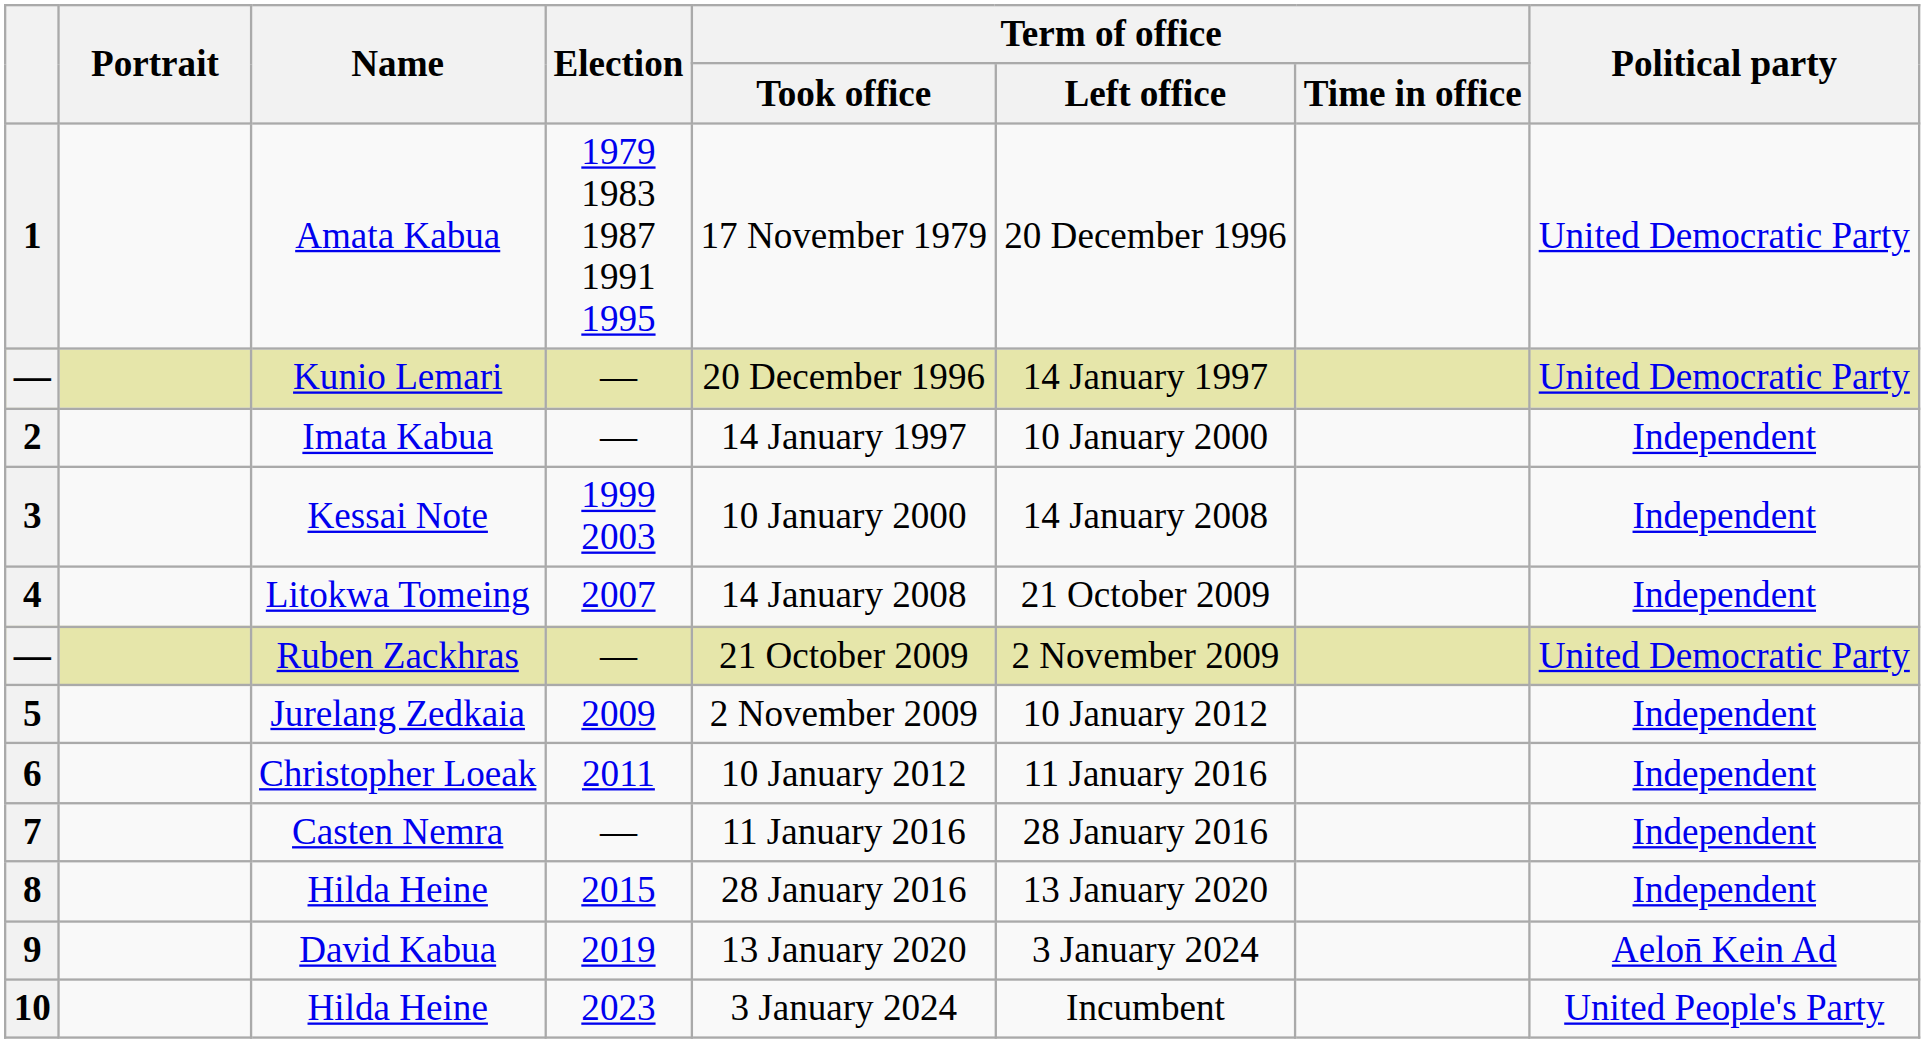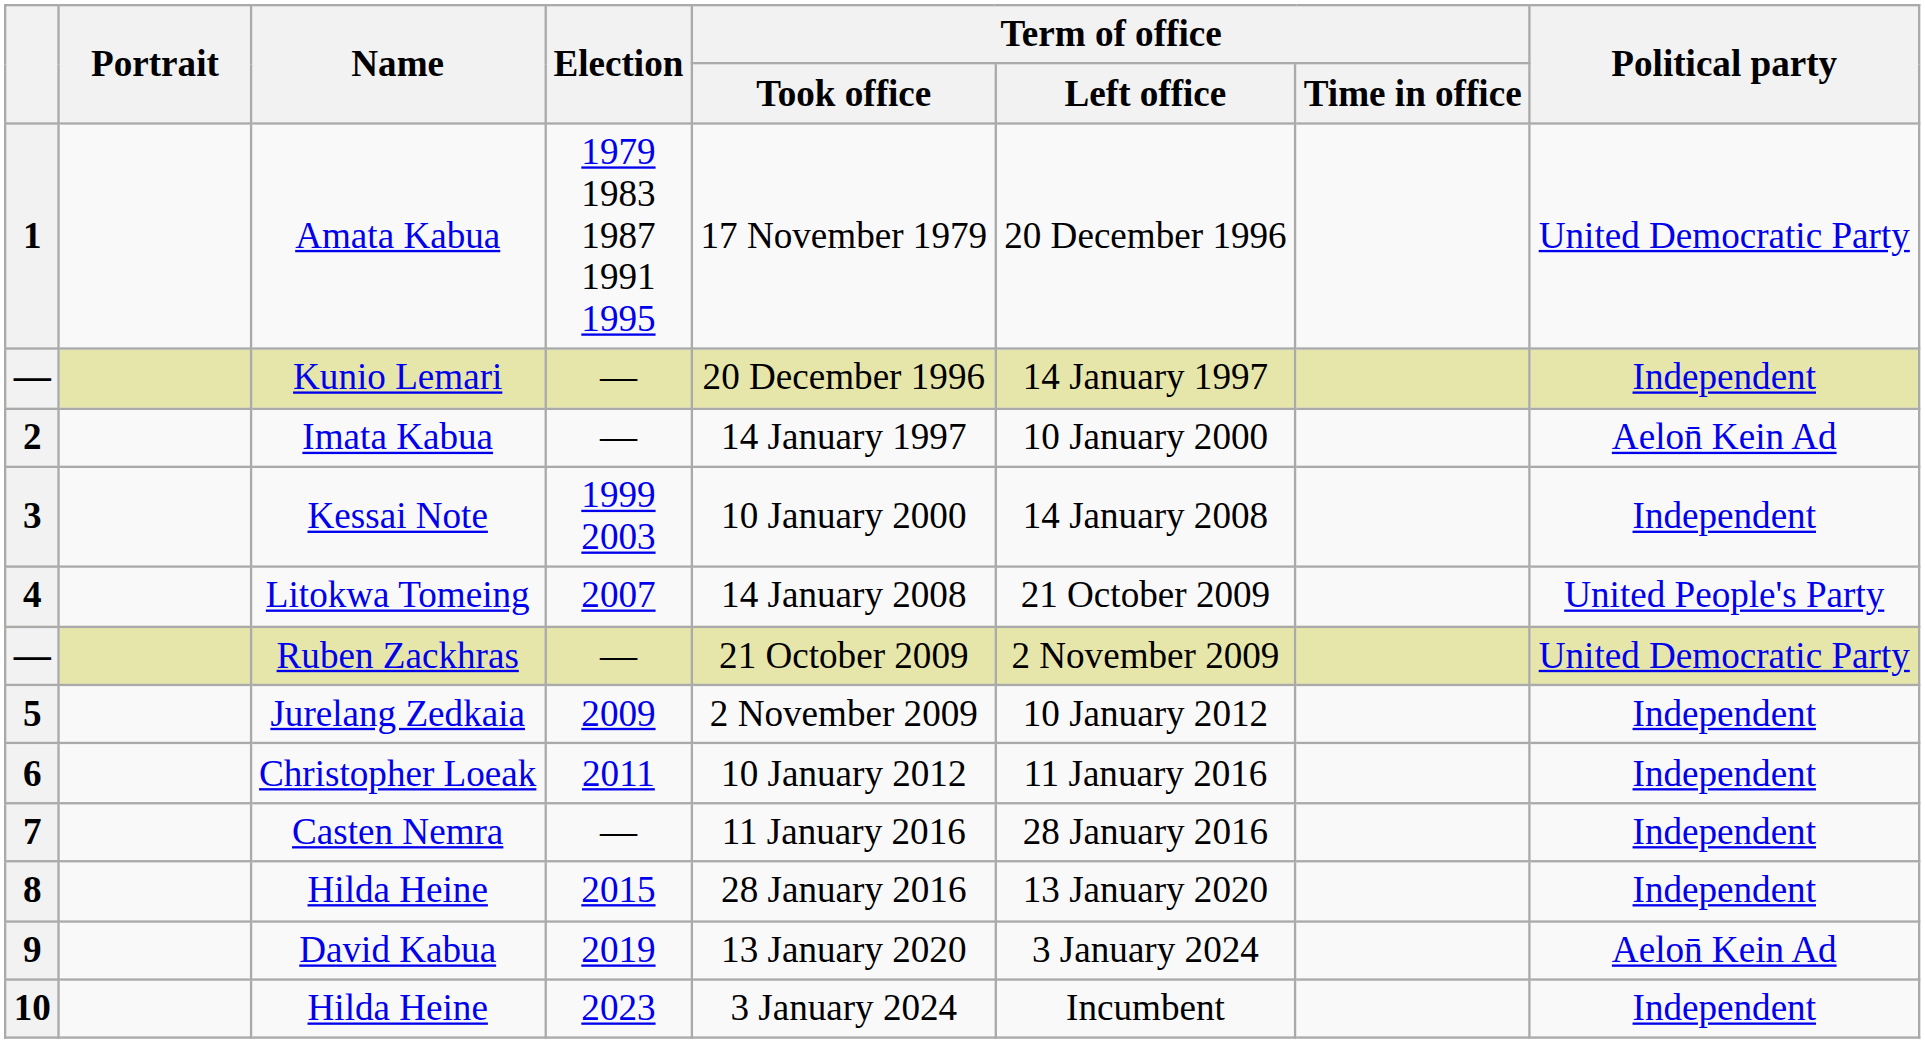(1724, 377) United Democratic Party -> (1724, 377) Independent
(1724, 436) Independent -> (1724, 436) Aelon̄ Kein Ad
(1724, 595) Independent -> (1724, 595) United People's Party
(1724, 1008) United People's Party -> (1724, 1008) Independent
